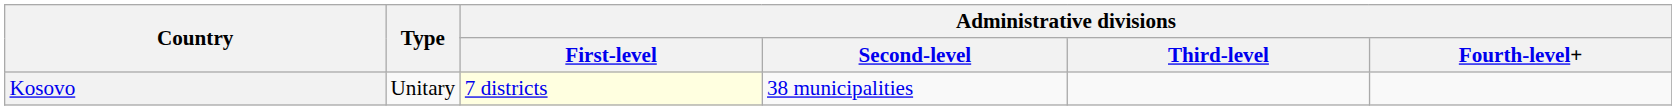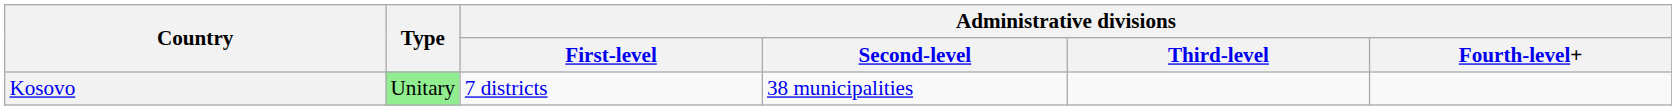(423, 88) no background -> (423, 88) lightgreen background
(506, 88) lightyellow background -> (506, 88) no background
